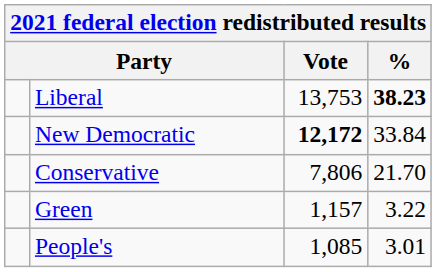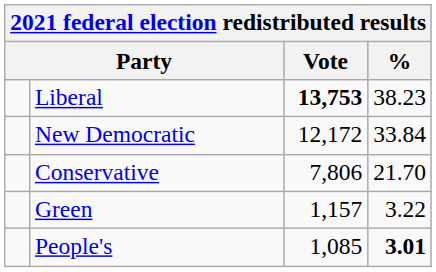(330, 97) normal -> (330, 97) bold
(400, 97) bold -> (400, 97) normal
(330, 135) bold -> (330, 135) normal
(405, 246) normal -> (405, 246) bold
